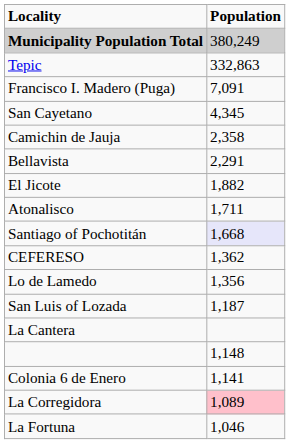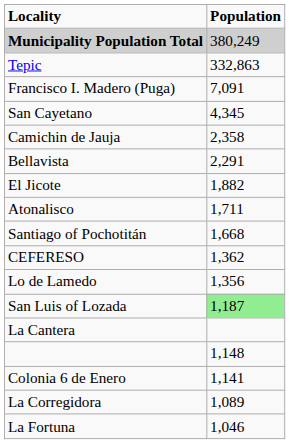(227, 233) lavender background -> (227, 233) no background
(227, 305) no background -> (227, 305) lightgreen background
(227, 402) pink background -> (227, 402) no background
